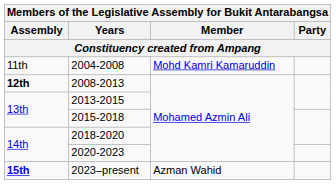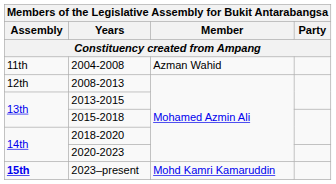(214, 65) Mohd Kamri Kamaruddin -> (187, 65) Azman Wahid
(18, 83) bold -> (18, 83) normal
(187, 170) Azman Wahid -> (214, 170) Mohd Kamri Kamaruddin
